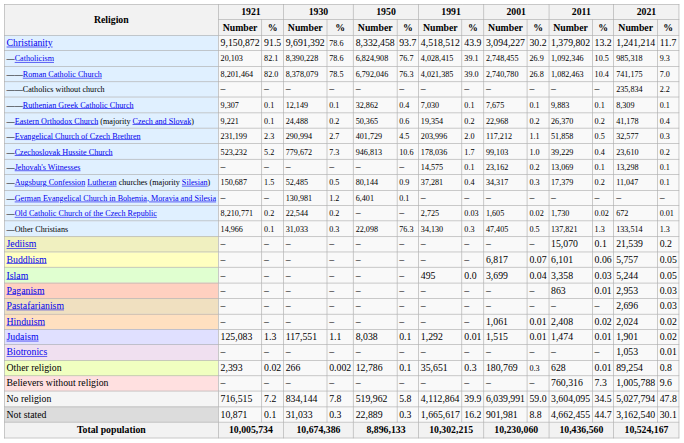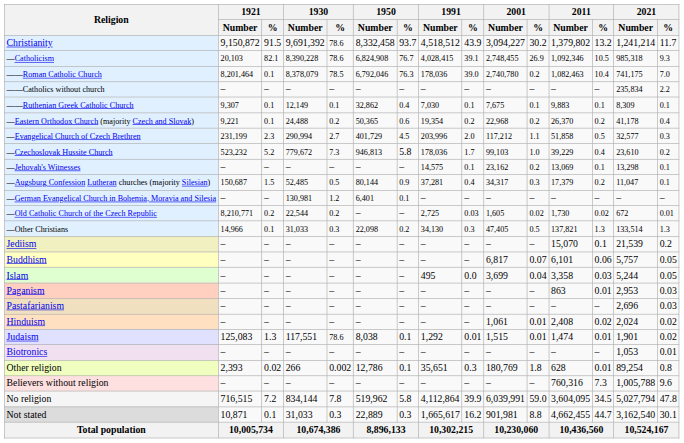(271, 74) 82.0 -> (269, 74) 0.1
(437, 74) 4,021,385 -> (434, 74) 178,036
(537, 74) 26.8 -> (535, 74) 0.2
(406, 152) 10.6 -> (405, 151) 5.8
(406, 229) 76.3 -> (404, 229) 0.2
(335, 337) 1.1 -> (336, 337) 78.6
(535, 368) 0.3 -> (536, 368) 1.8
